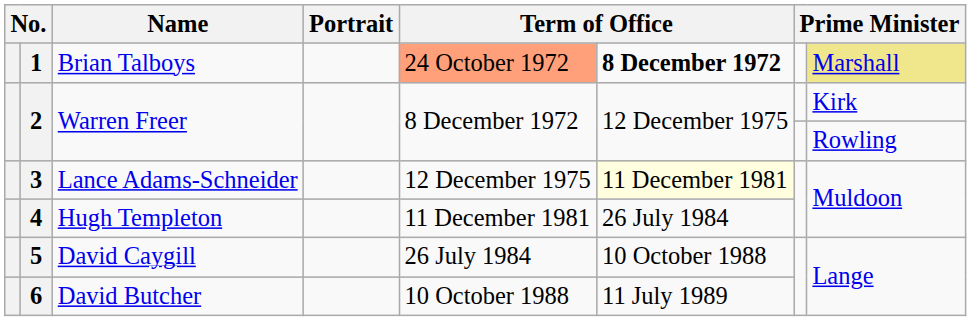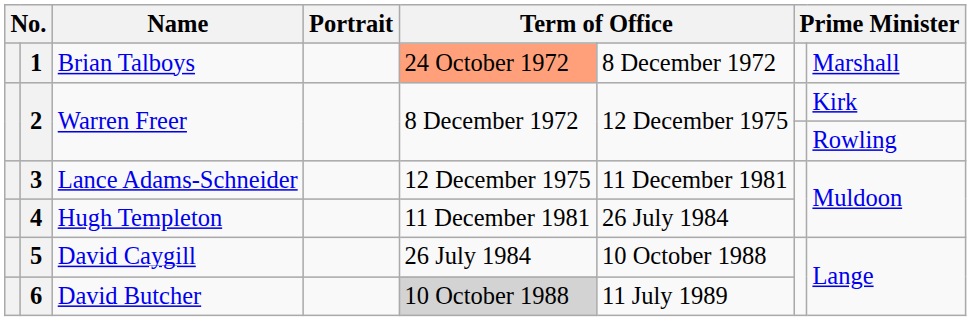(692, 62) bold -> (689, 62) normal
(856, 62) khaki background -> (856, 62) no background
(695, 179) lightyellow background -> (695, 179) no background
(487, 295) no background -> (487, 295) lightgrey background
